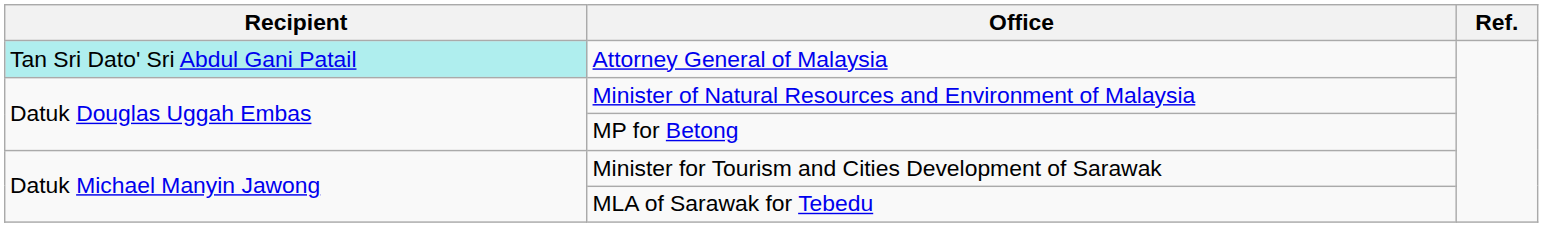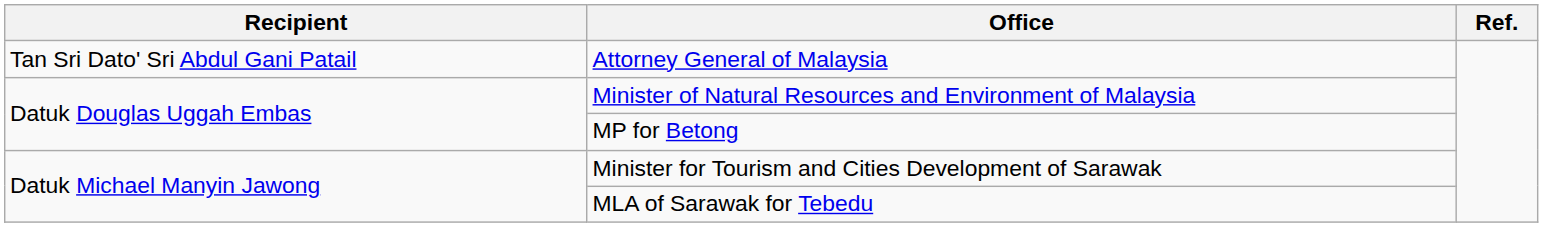(183, 58) paleturquoise background -> (183, 58) no background
